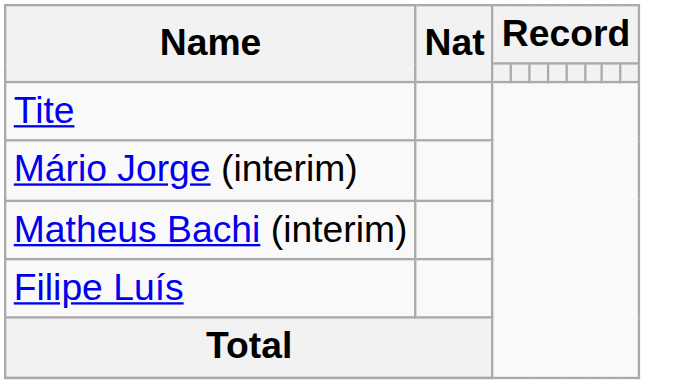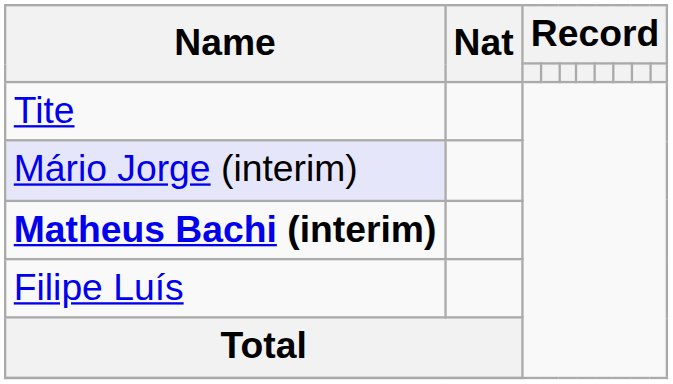(186, 169) no background -> (186, 169) lavender background
(211, 228) normal -> (225, 228) bold
